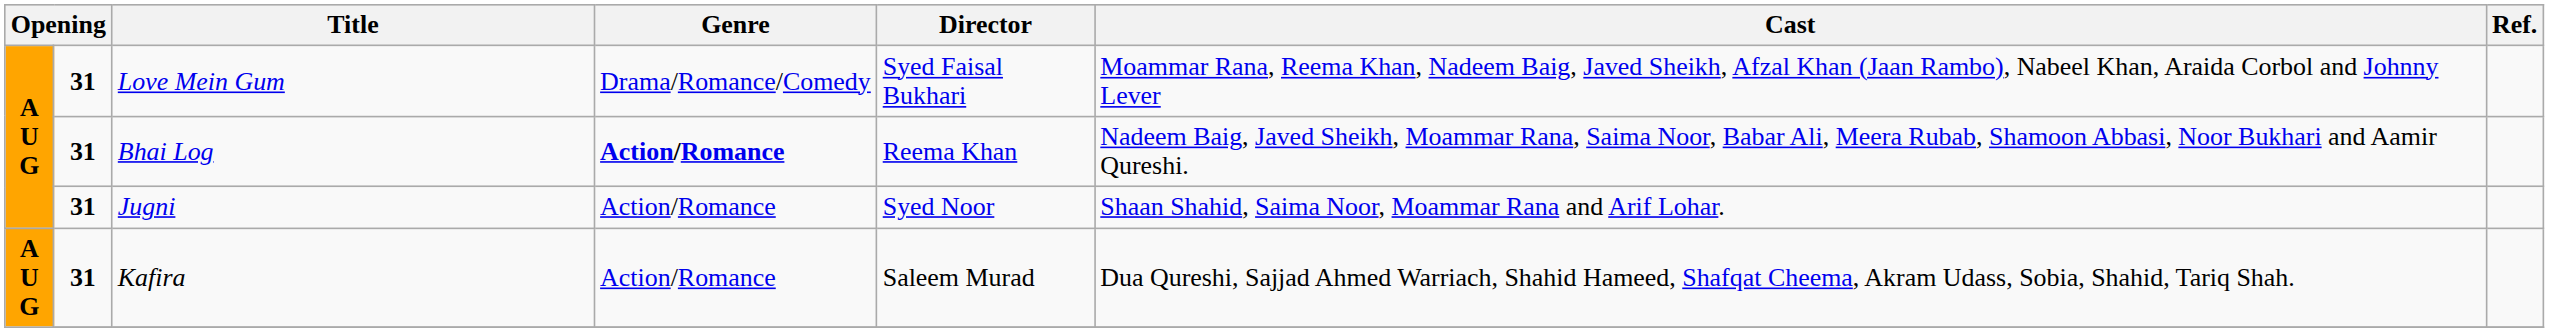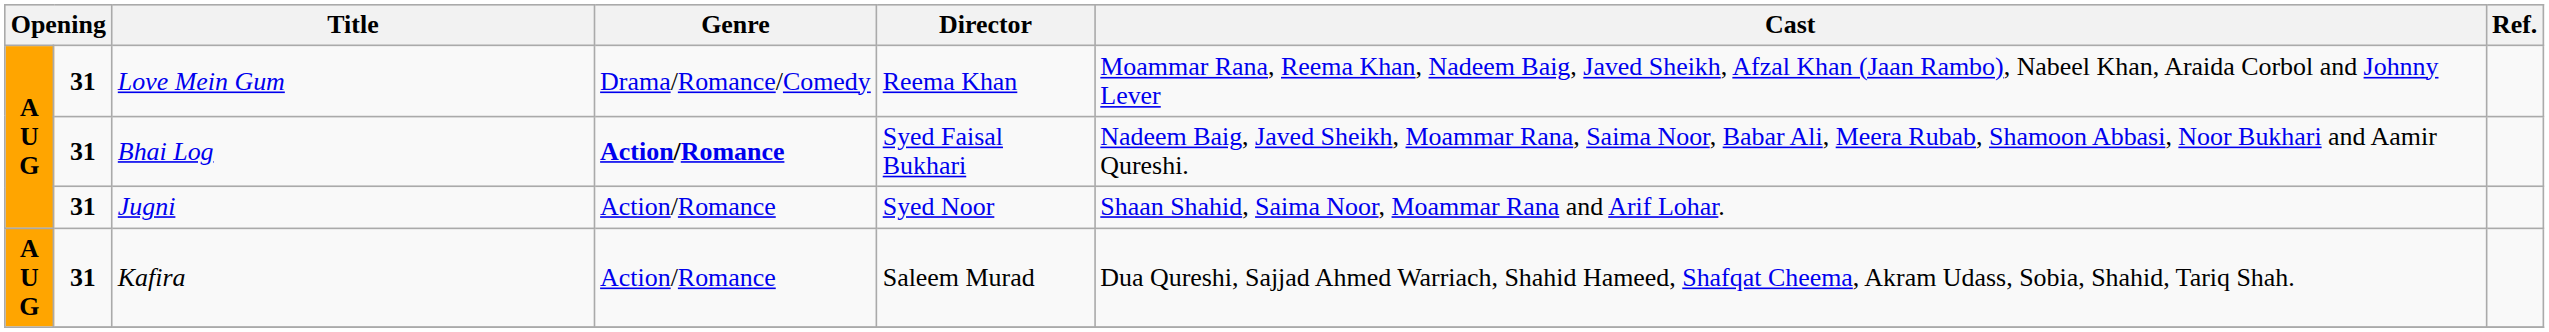(943, 80) Syed Faisal Bukhari -> (950, 80) Reema Khan
(950, 151) Reema Khan -> (943, 151) Syed Faisal Bukhari
